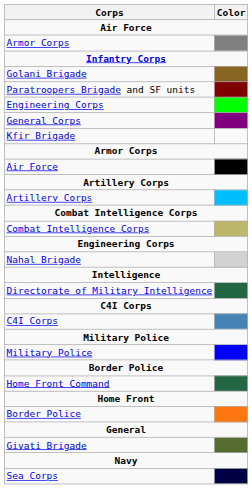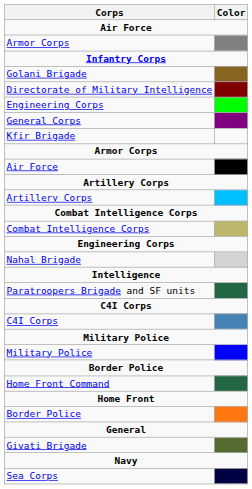(101, 89) Paratroopers Brigade and SF units -> (109, 89) Directorate of Military Intelligence
(109, 291) Directorate of Military Intelligence -> (101, 291) Paratroopers Brigade and SF units
